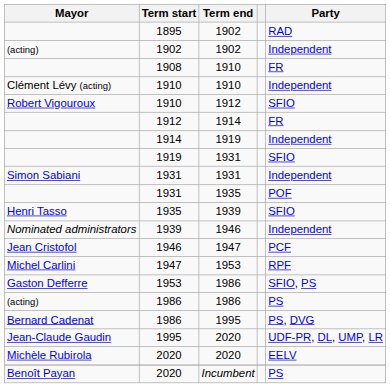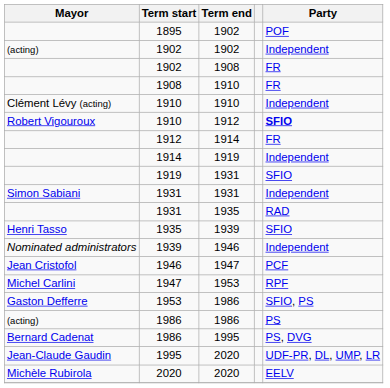(280, 31) RAD -> (277, 31) POF
+ row: (169, 67)
(282, 103) normal -> (279, 121) bold
(280, 193) POF -> (278, 211) RAD
- row: (169, 373)
